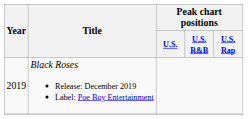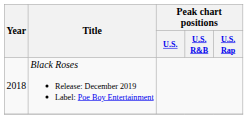(16, 85) 2019 -> (16, 85) 2018
